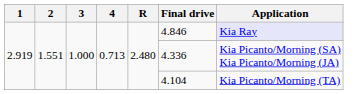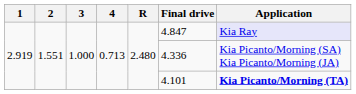(174, 31) 4.846 -> (174, 31) 4.847
(174, 80) 4.104 -> (174, 80) 4.101
(280, 80) normal -> (284, 80) bold
